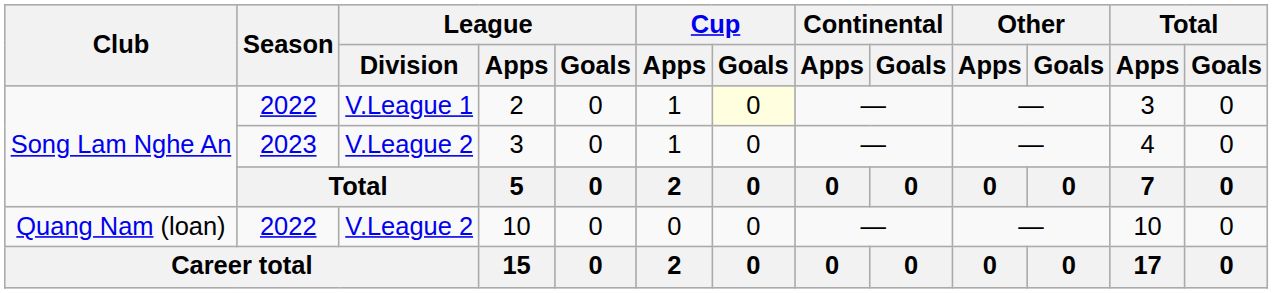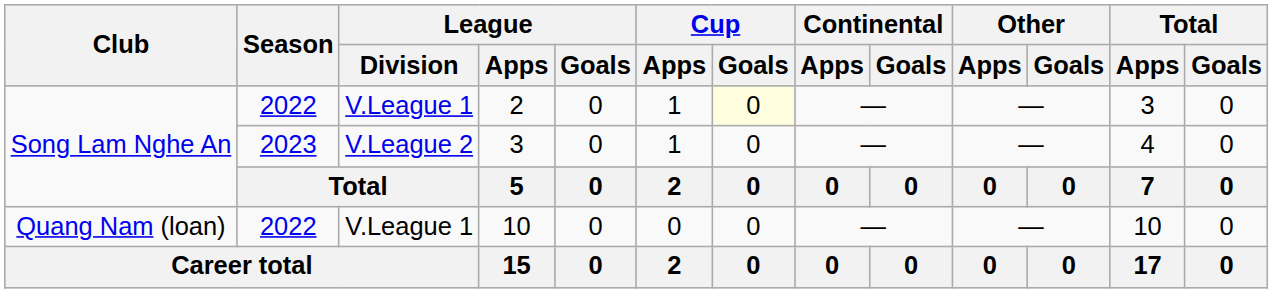(409, 226) V.League 2 -> (409, 226) V.League 1
